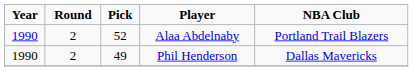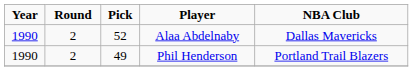(331, 35) Portland Trail Blazers -> (331, 35) Dallas Mavericks
(331, 55) Dallas Mavericks -> (331, 55) Portland Trail Blazers
